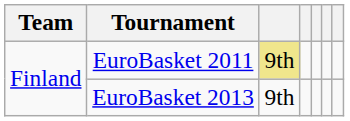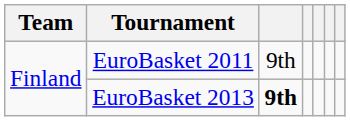(280, 60) khaki background -> (281, 60) no background
(280, 97) normal -> (281, 97) bold
